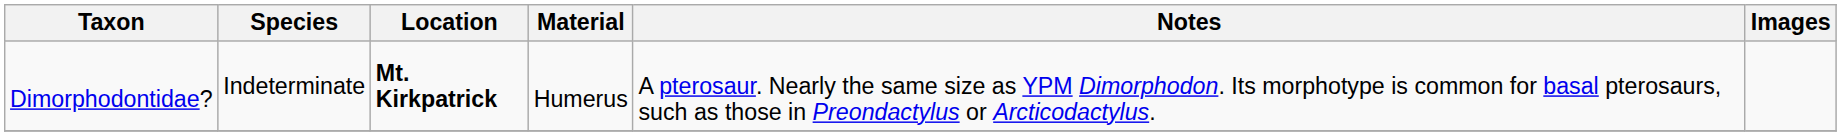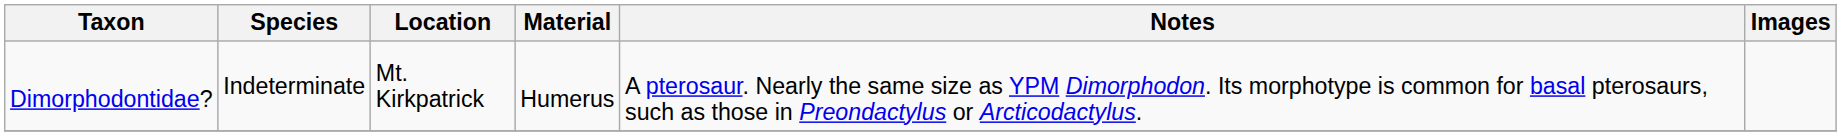(436, 85) bold -> (430, 85) normal
